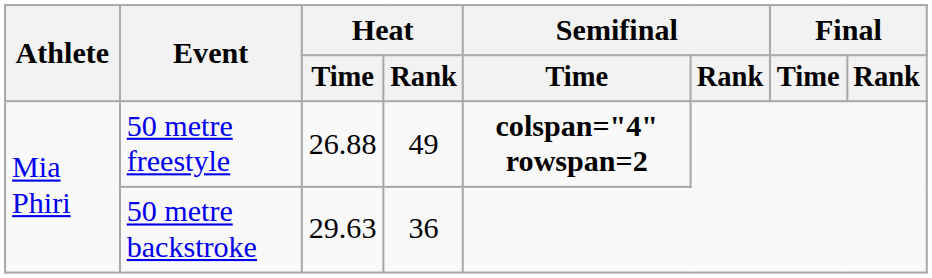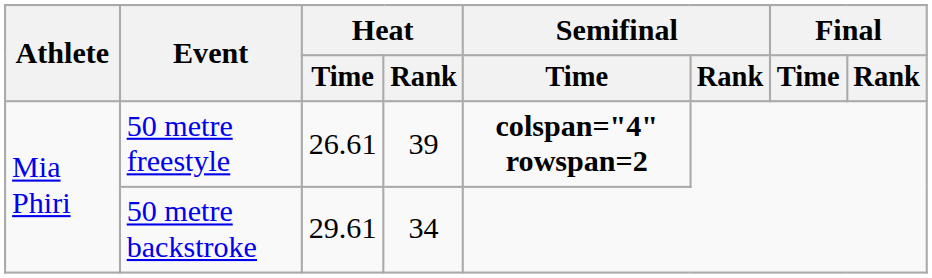(343, 144) 26.88 -> (343, 144) 26.61
(424, 144) 49 -> (424, 144) 39
(343, 229) 29.63 -> (343, 229) 29.61
(424, 229) 36 -> (424, 229) 34
